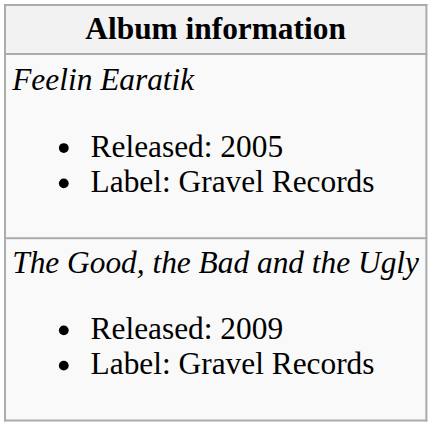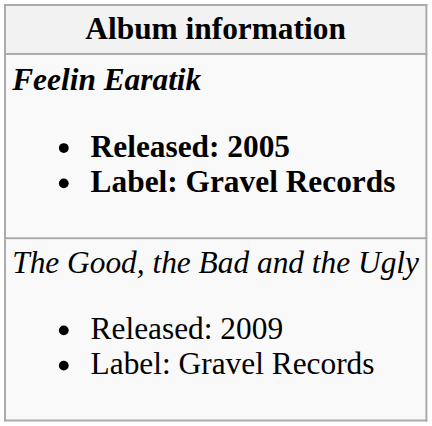(216, 131) normal -> (216, 131) bold
